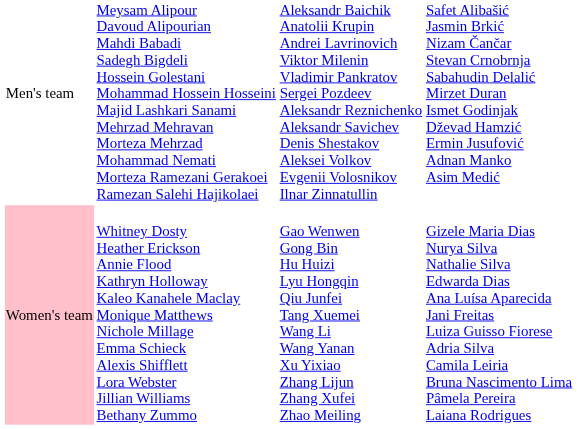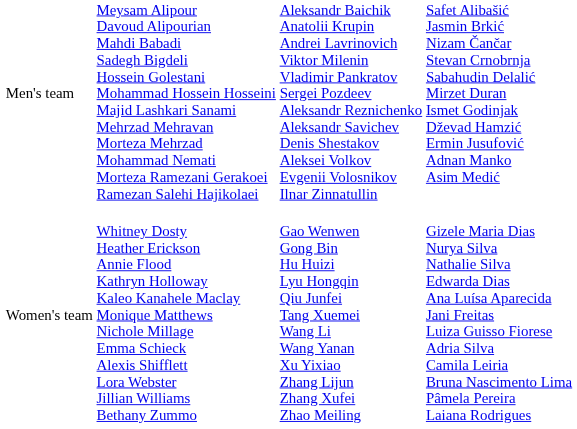(49, 314) pink background -> (49, 314) no background
